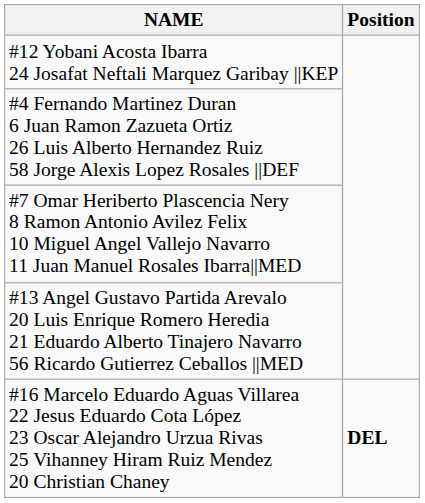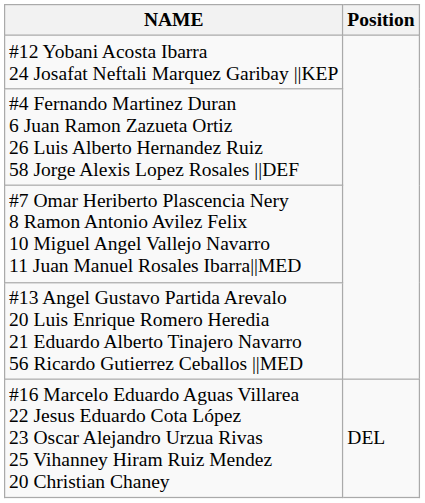(367, 438) bold -> (366, 438) normal
